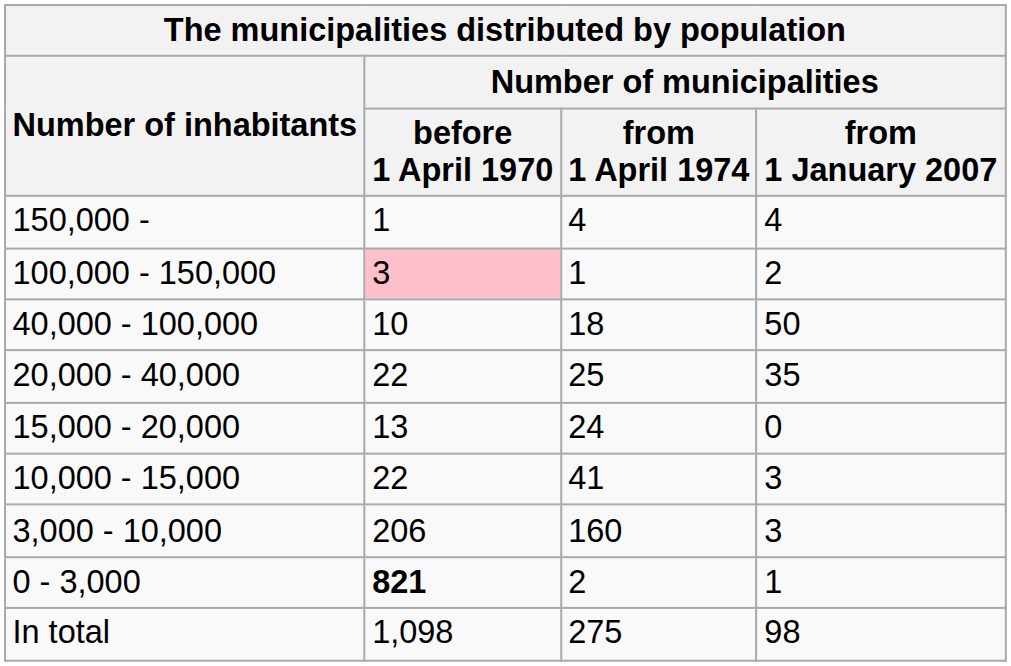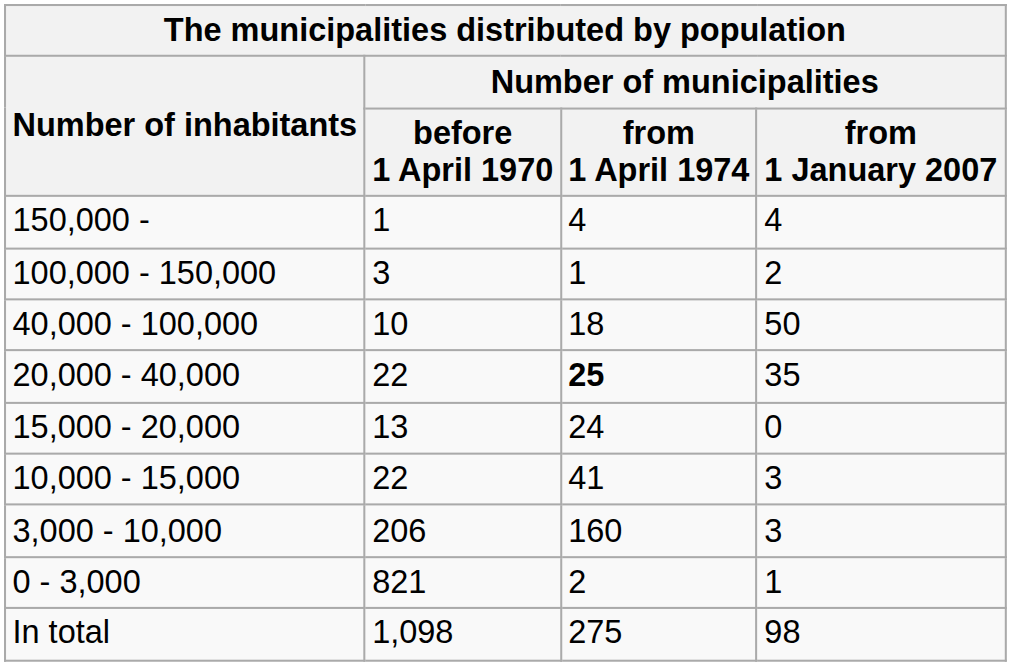(381, 272) pink background -> (381, 272) no background
(586, 375) normal -> (586, 375) bold
(399, 581) bold -> (399, 581) normal
